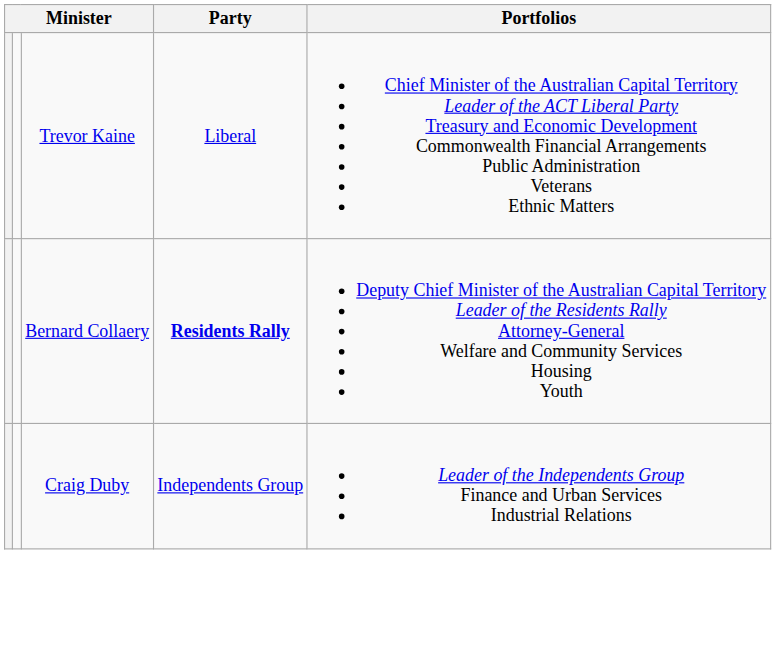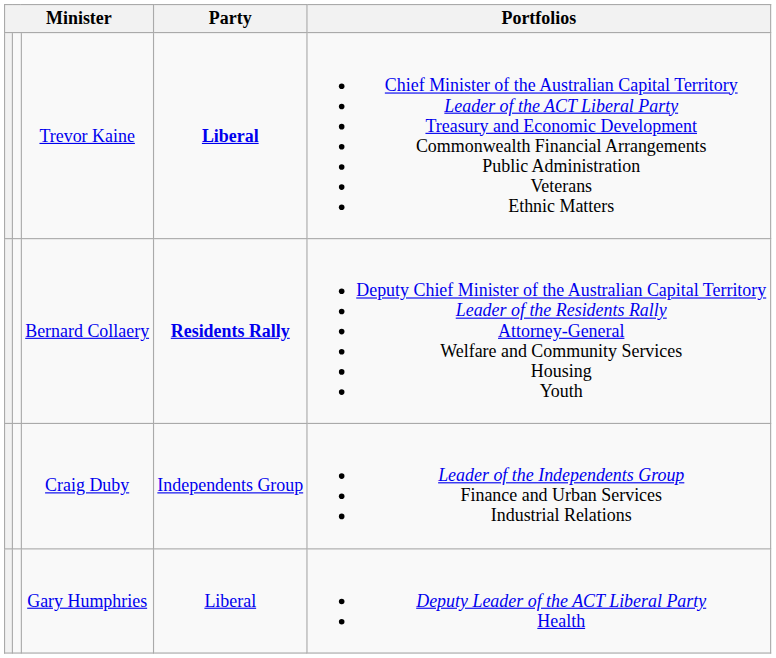(230, 135) normal -> (230, 135) bold
+ row: (87, 600)
